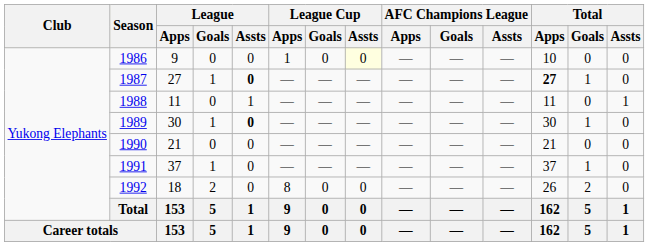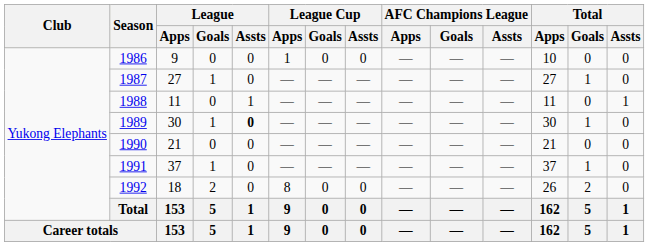(363, 58) lightyellow background -> (363, 58) no background
(251, 79) bold -> (251, 79) normal
(550, 79) bold -> (550, 79) normal
